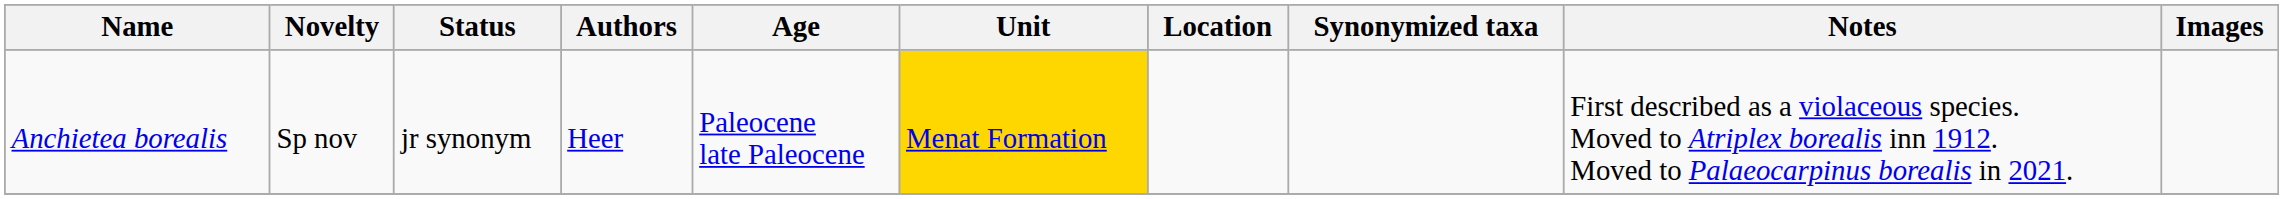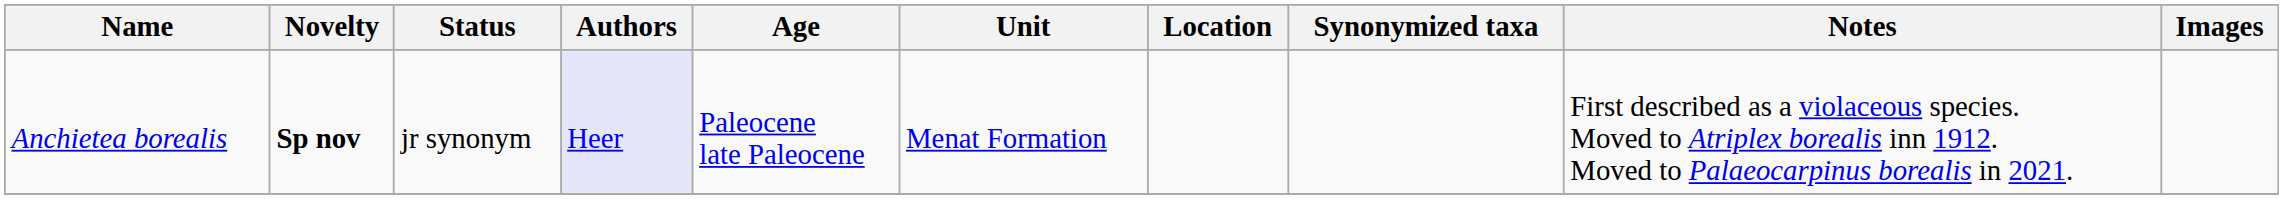(317, 137) normal -> (318, 137) bold
(595, 137) no background -> (595, 137) lavender background
(1006, 137) gold background -> (1006, 137) no background
